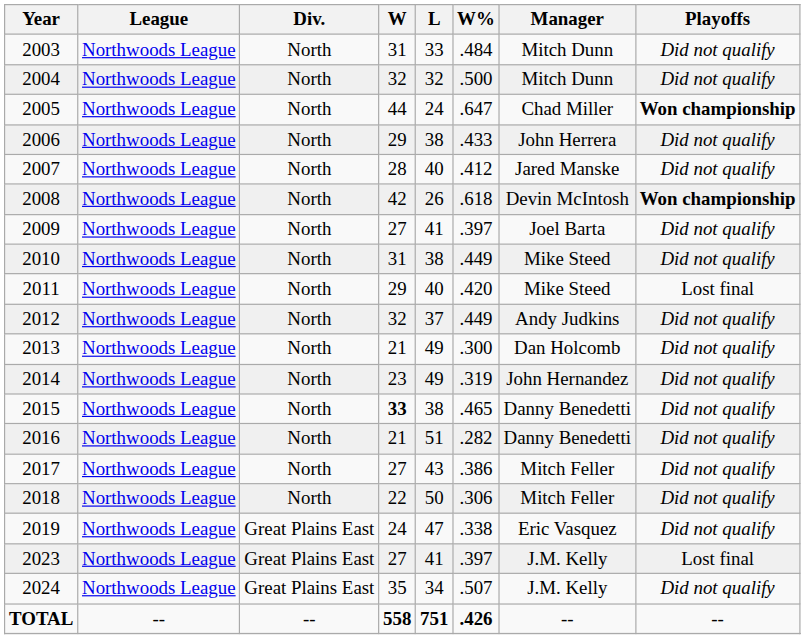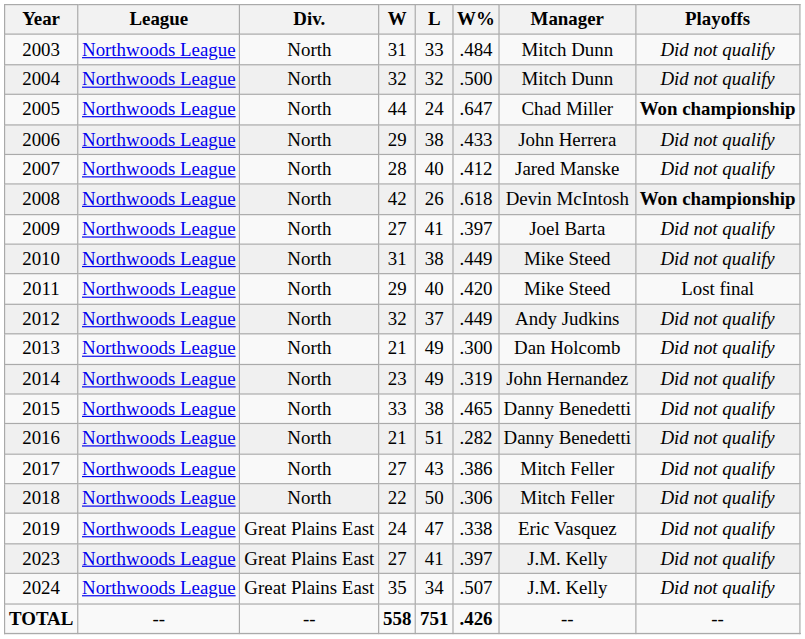(397, 408) bold -> (397, 408) normal
(718, 558) Lost final -> (718, 558) Did not qualify
